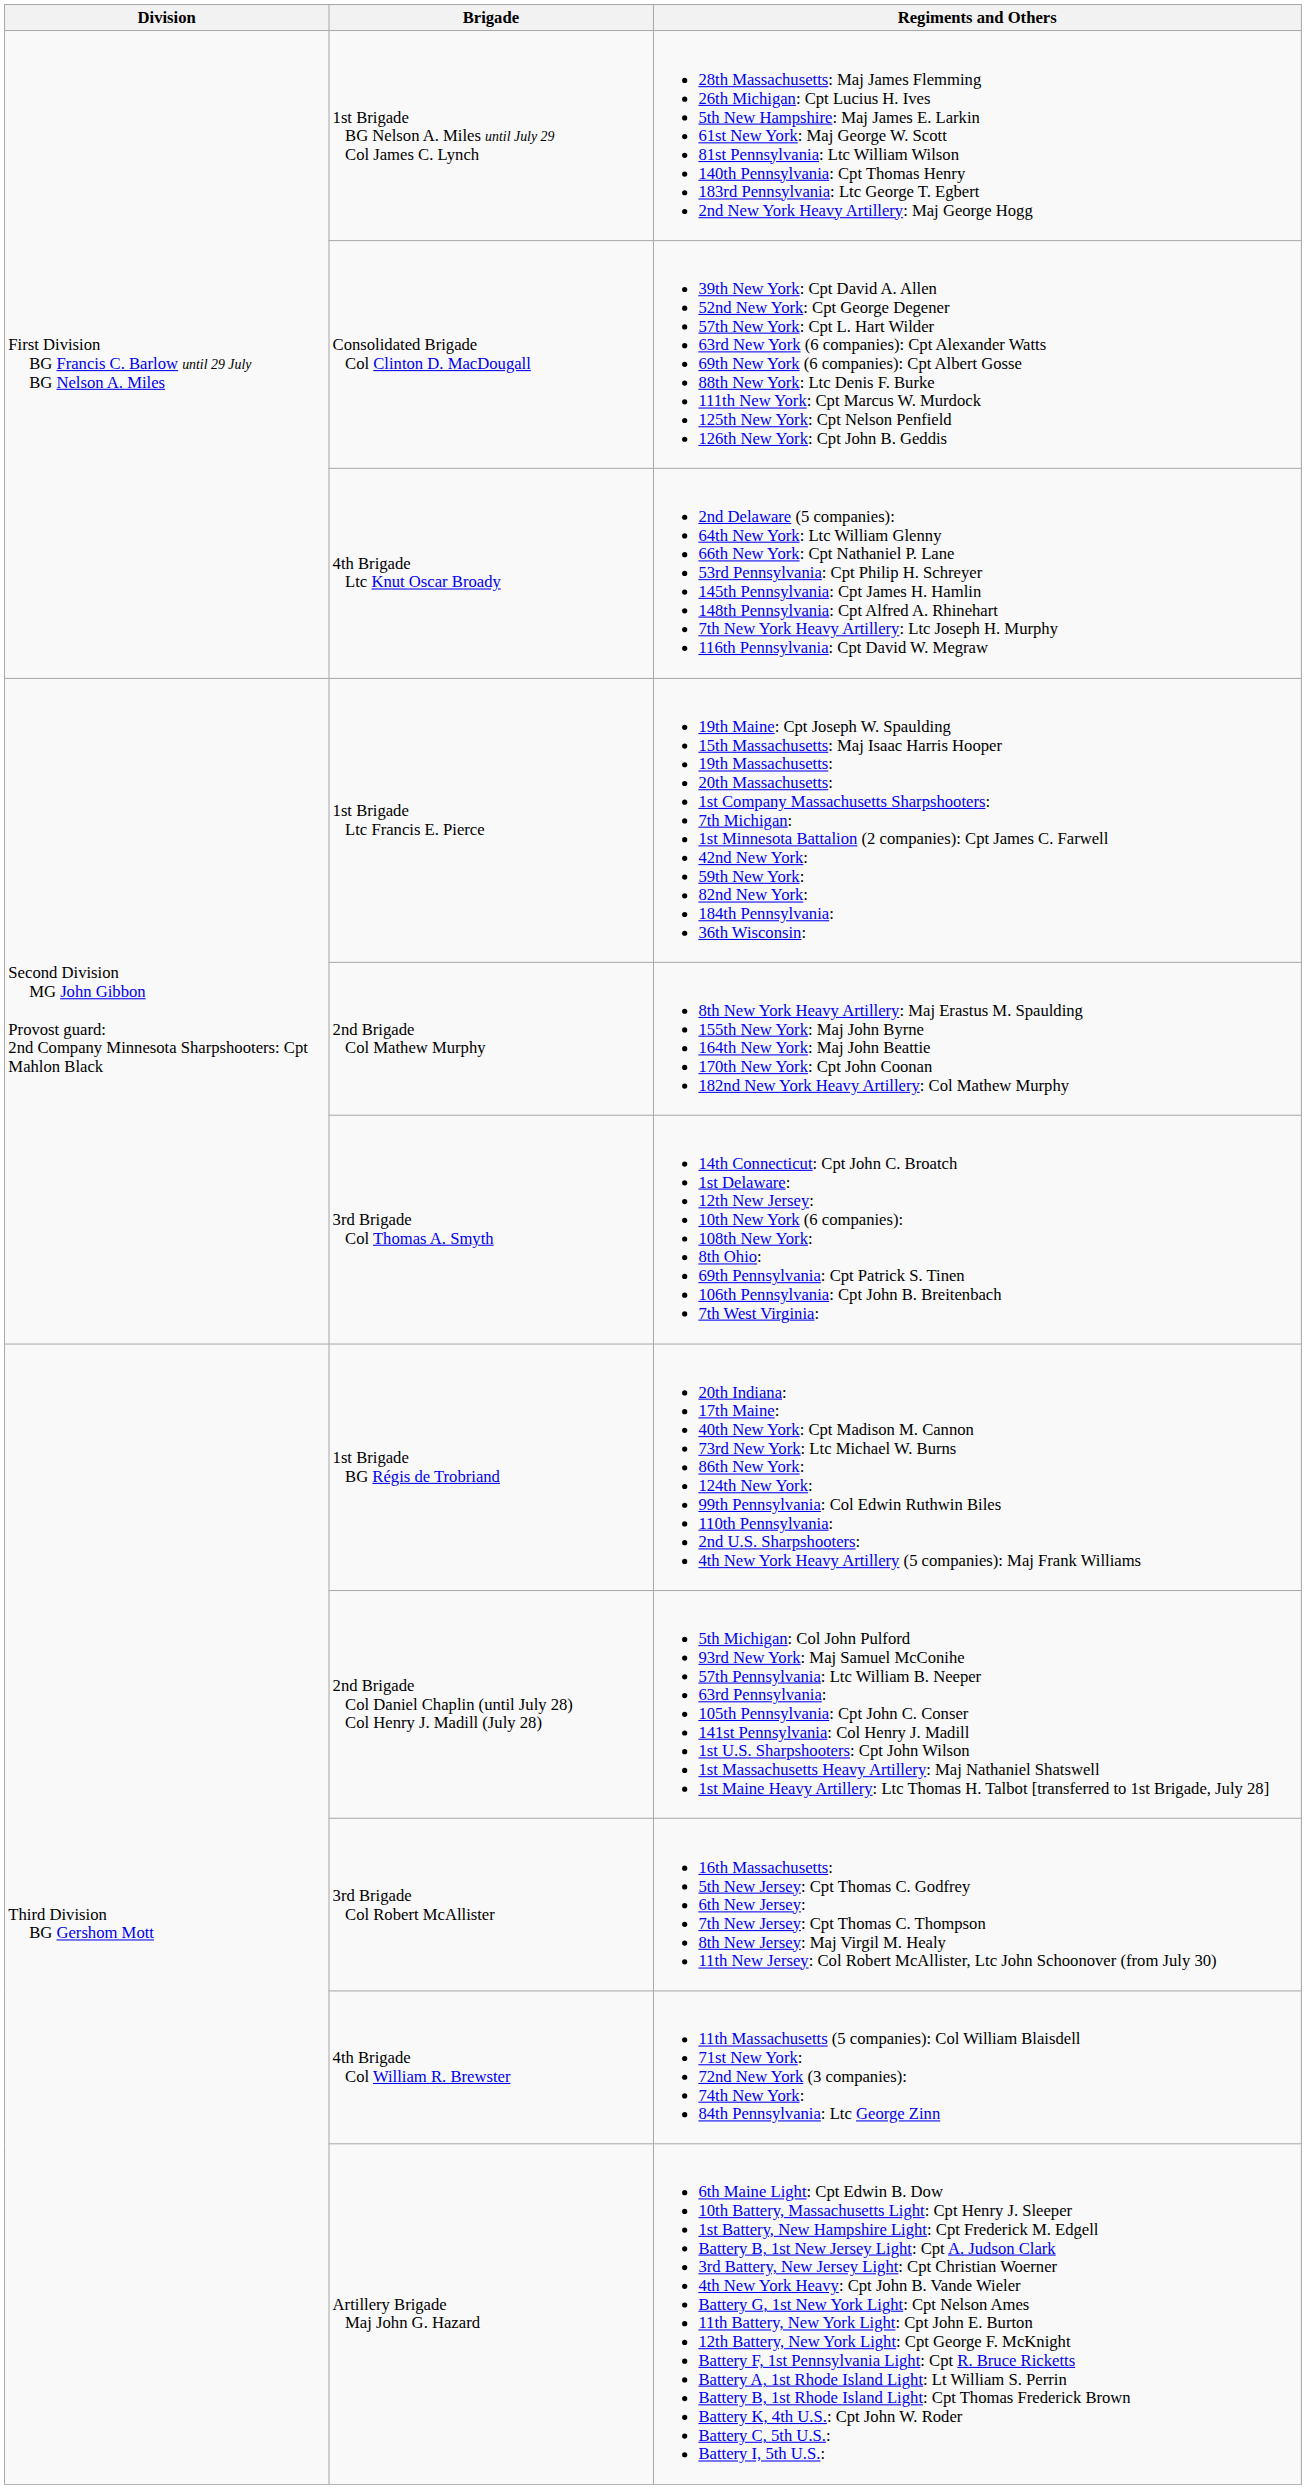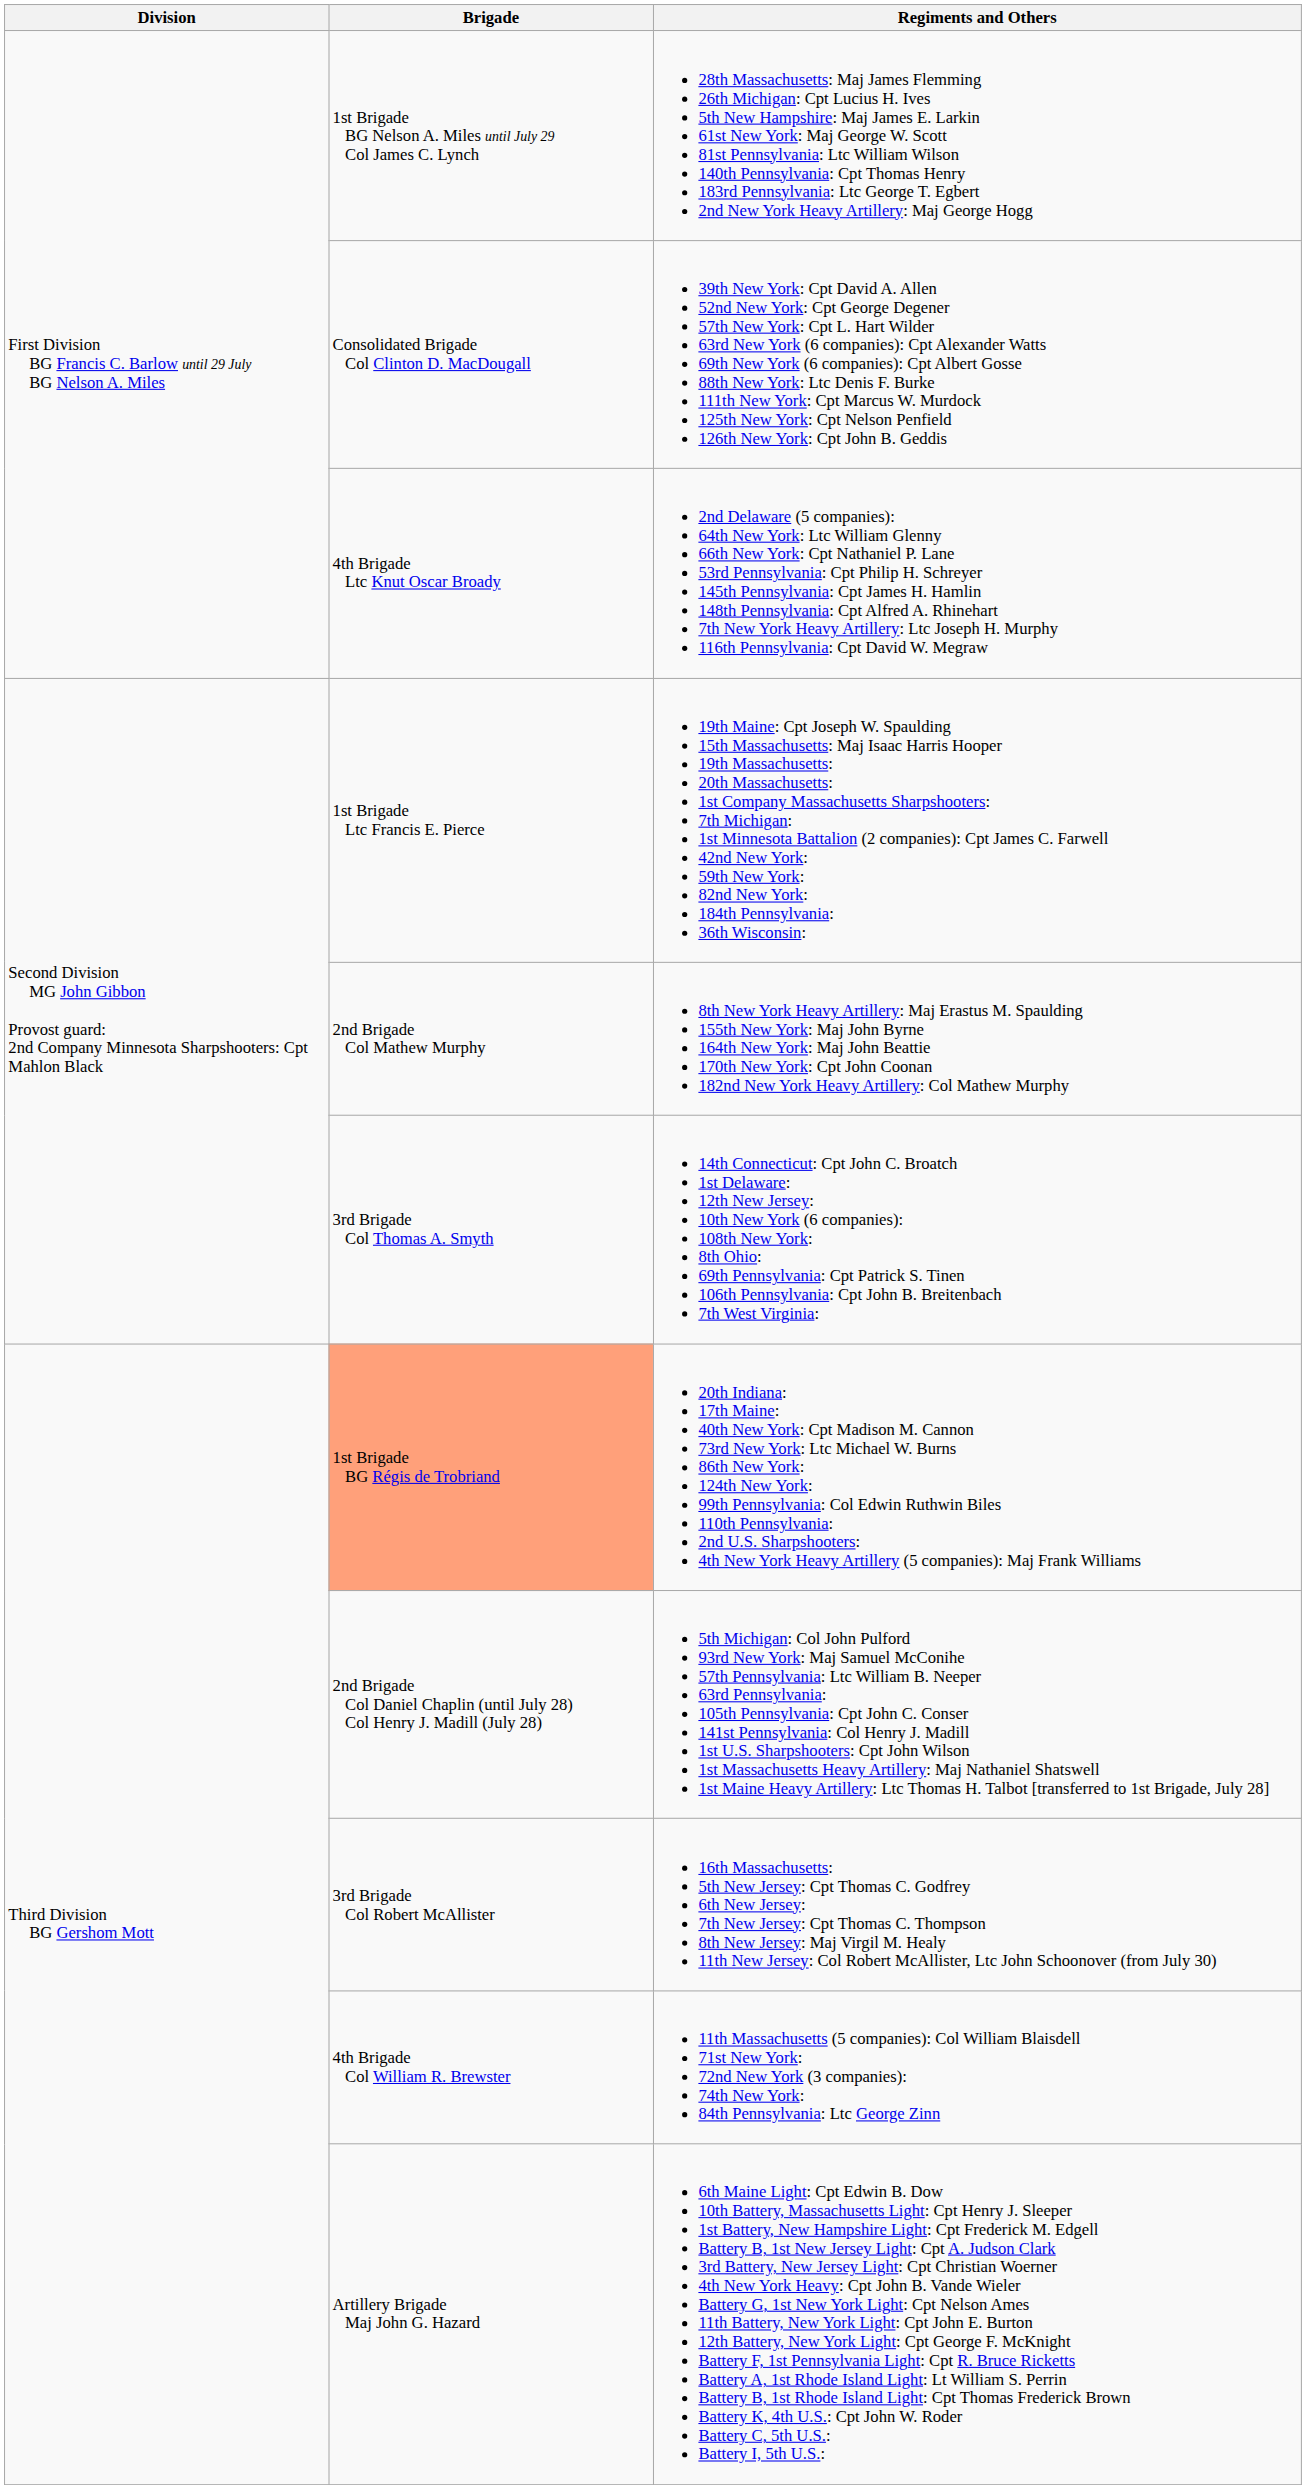(416, 1467) no background -> (416, 1467) lightsalmon background
